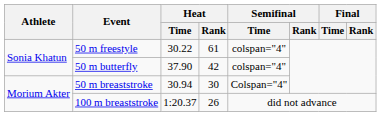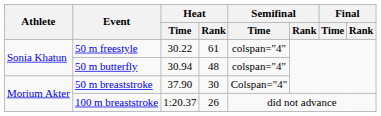(180, 67) 37.90 -> (180, 67) 30.94
(214, 67) 42 -> (214, 67) 48
(180, 85) 30.94 -> (180, 85) 37.90
